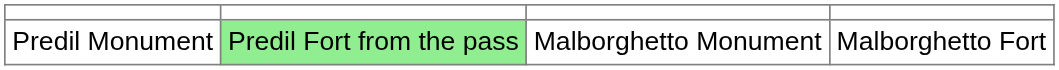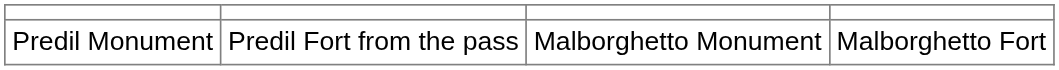(373, 41) lightgreen background -> (373, 41) no background
